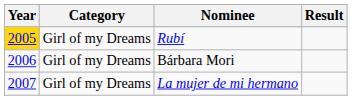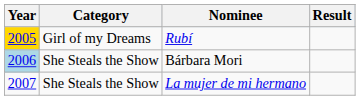(22, 60) no background -> (22, 60) lightblue background
(97, 60) Girl of my Dreams -> (101, 60) She Steals the Show
(97, 83) Girl of my Dreams -> (101, 83) She Steals the Show
